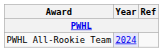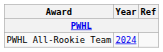(126, 40) lavender background -> (126, 40) no background
